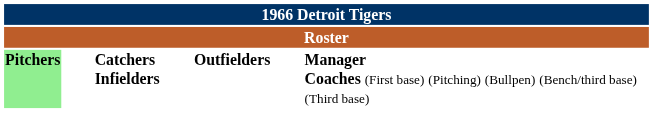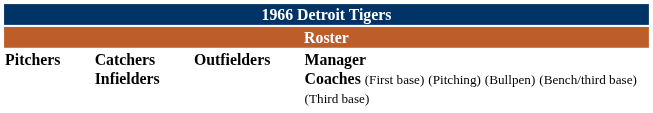(33, 60) lightgreen background -> (33, 60) no background
